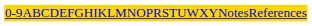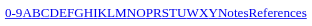(156, 13) gold background -> (156, 13) no background
